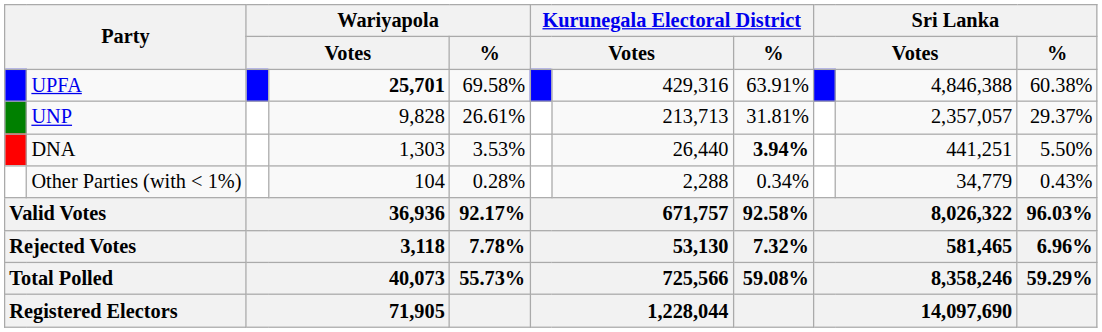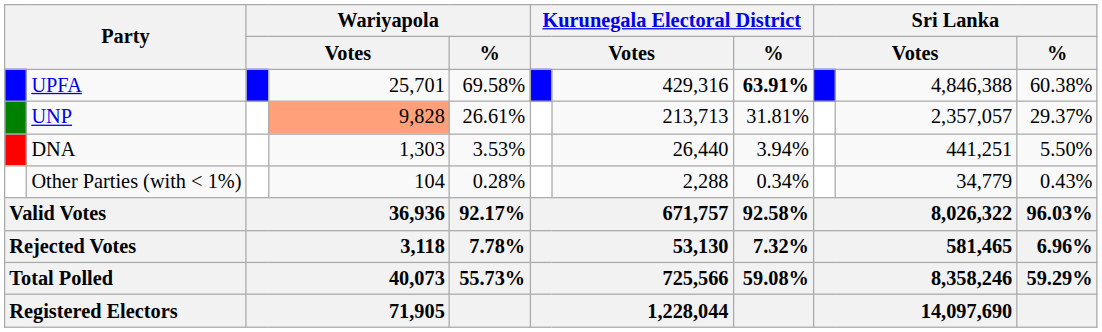(417, 85) bold -> (417, 85) normal
(778, 85) normal -> (776, 85) bold
(422, 117) no background -> (422, 117) lightsalmon background
(781, 149) bold -> (783, 149) normal
